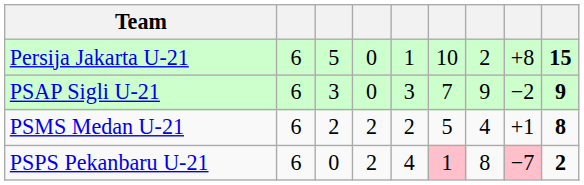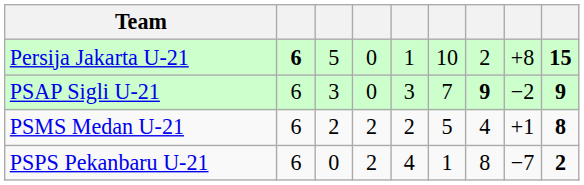(296, 57) normal -> (296, 57) bold
(485, 92) normal -> (485, 92) bold
(447, 162) pink background -> (447, 162) no background
(523, 162) pink background -> (523, 162) no background
